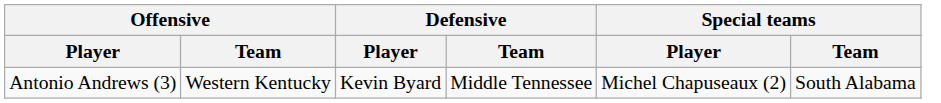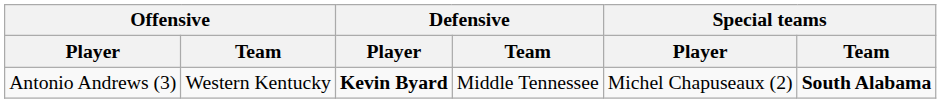(391, 82) normal -> (394, 82) bold
(855, 82) normal -> (866, 82) bold
